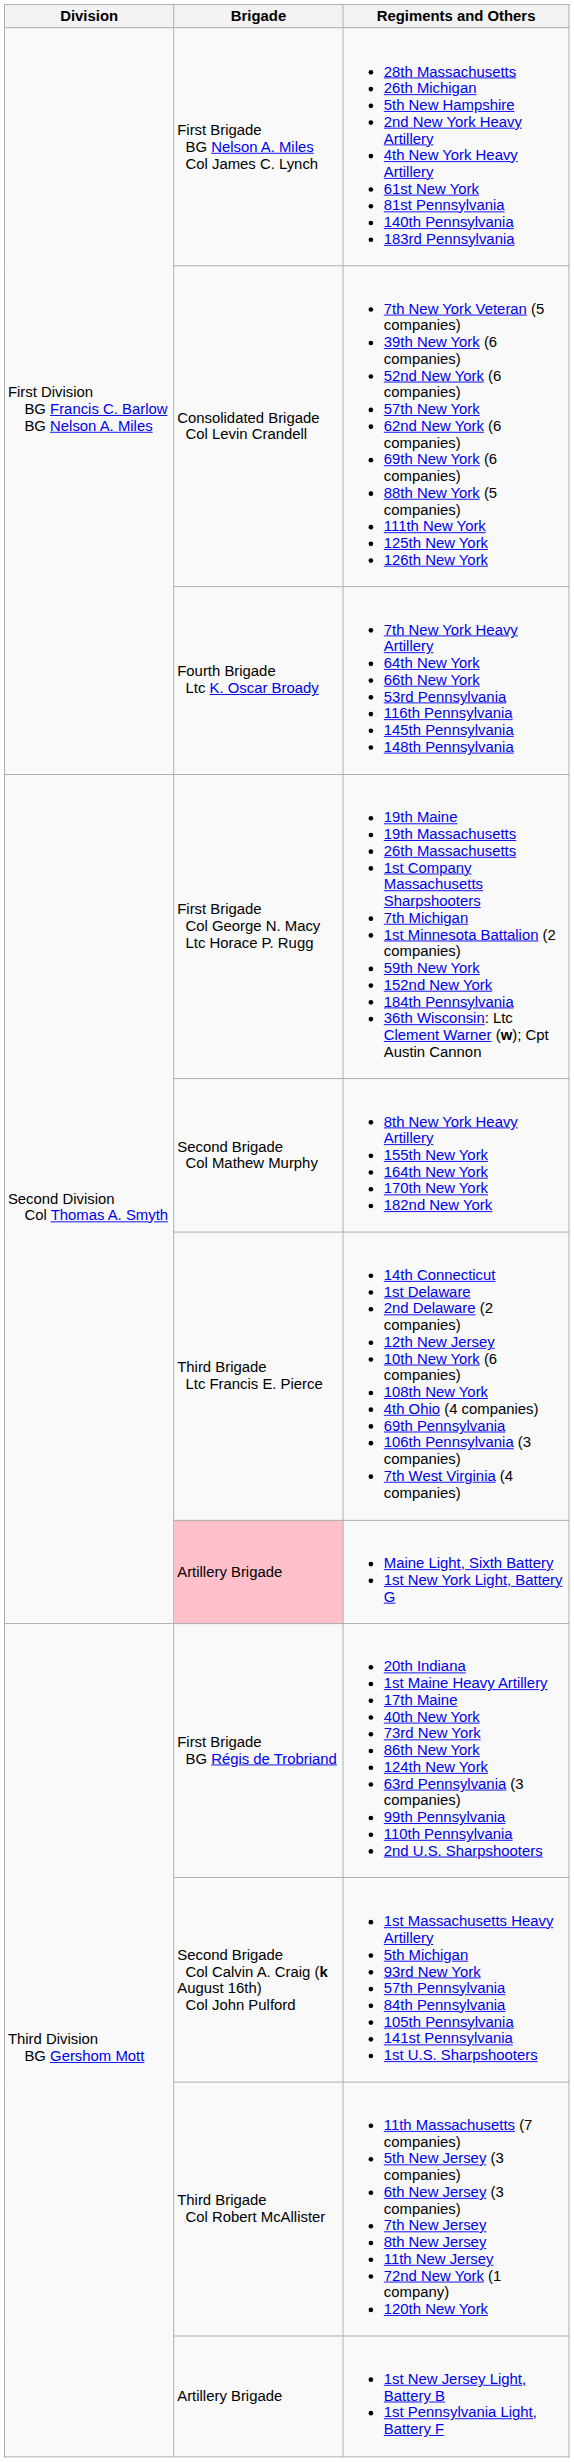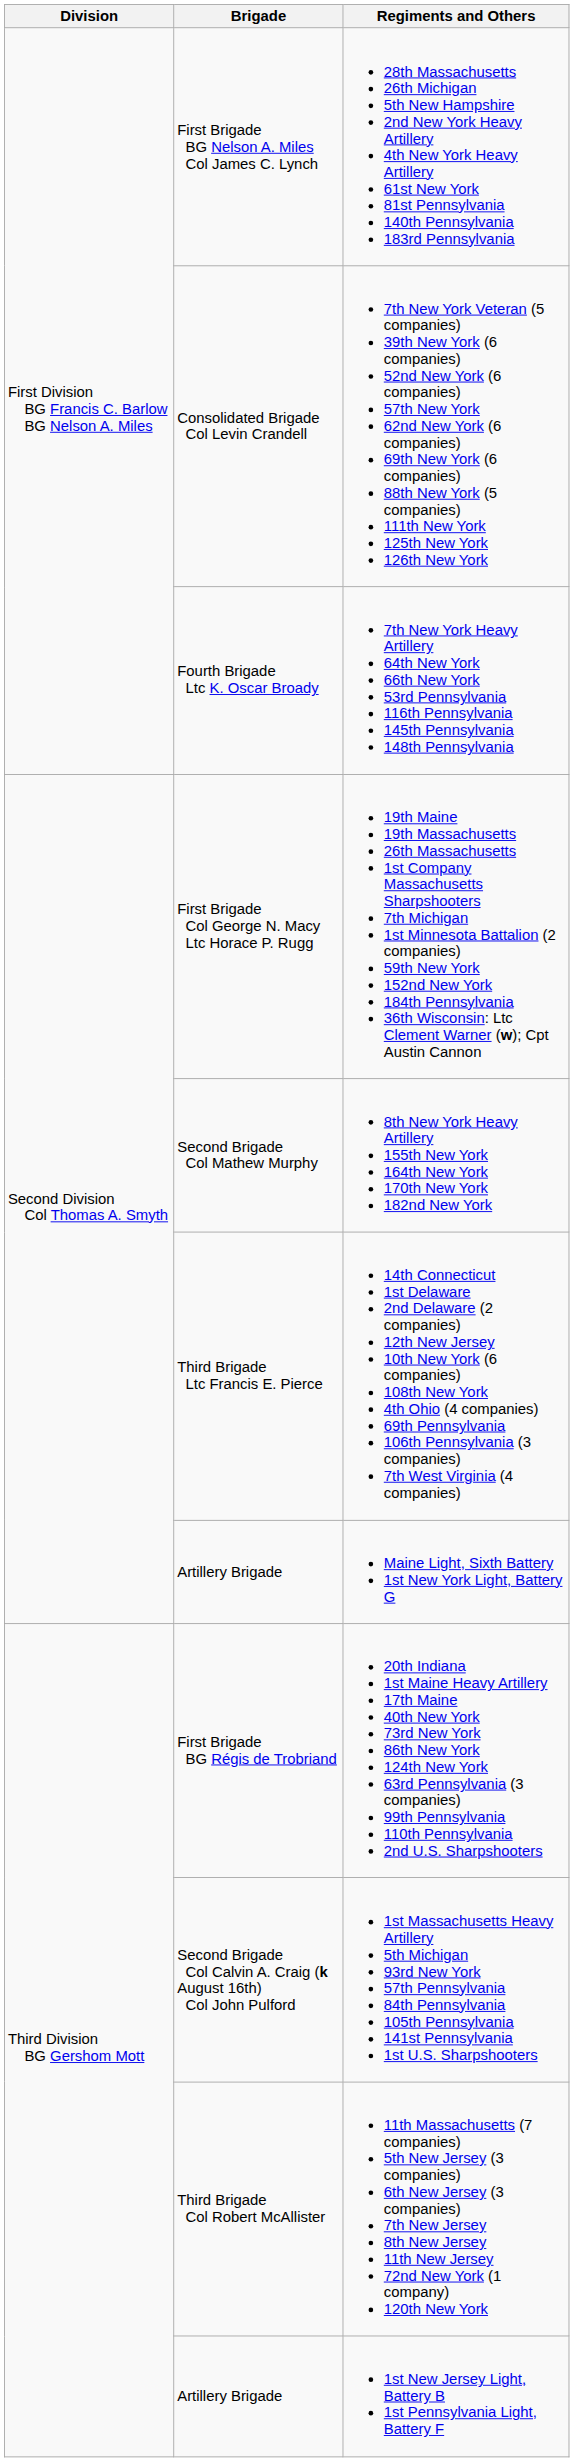(230, 1571) pink background -> (230, 1571) no background
